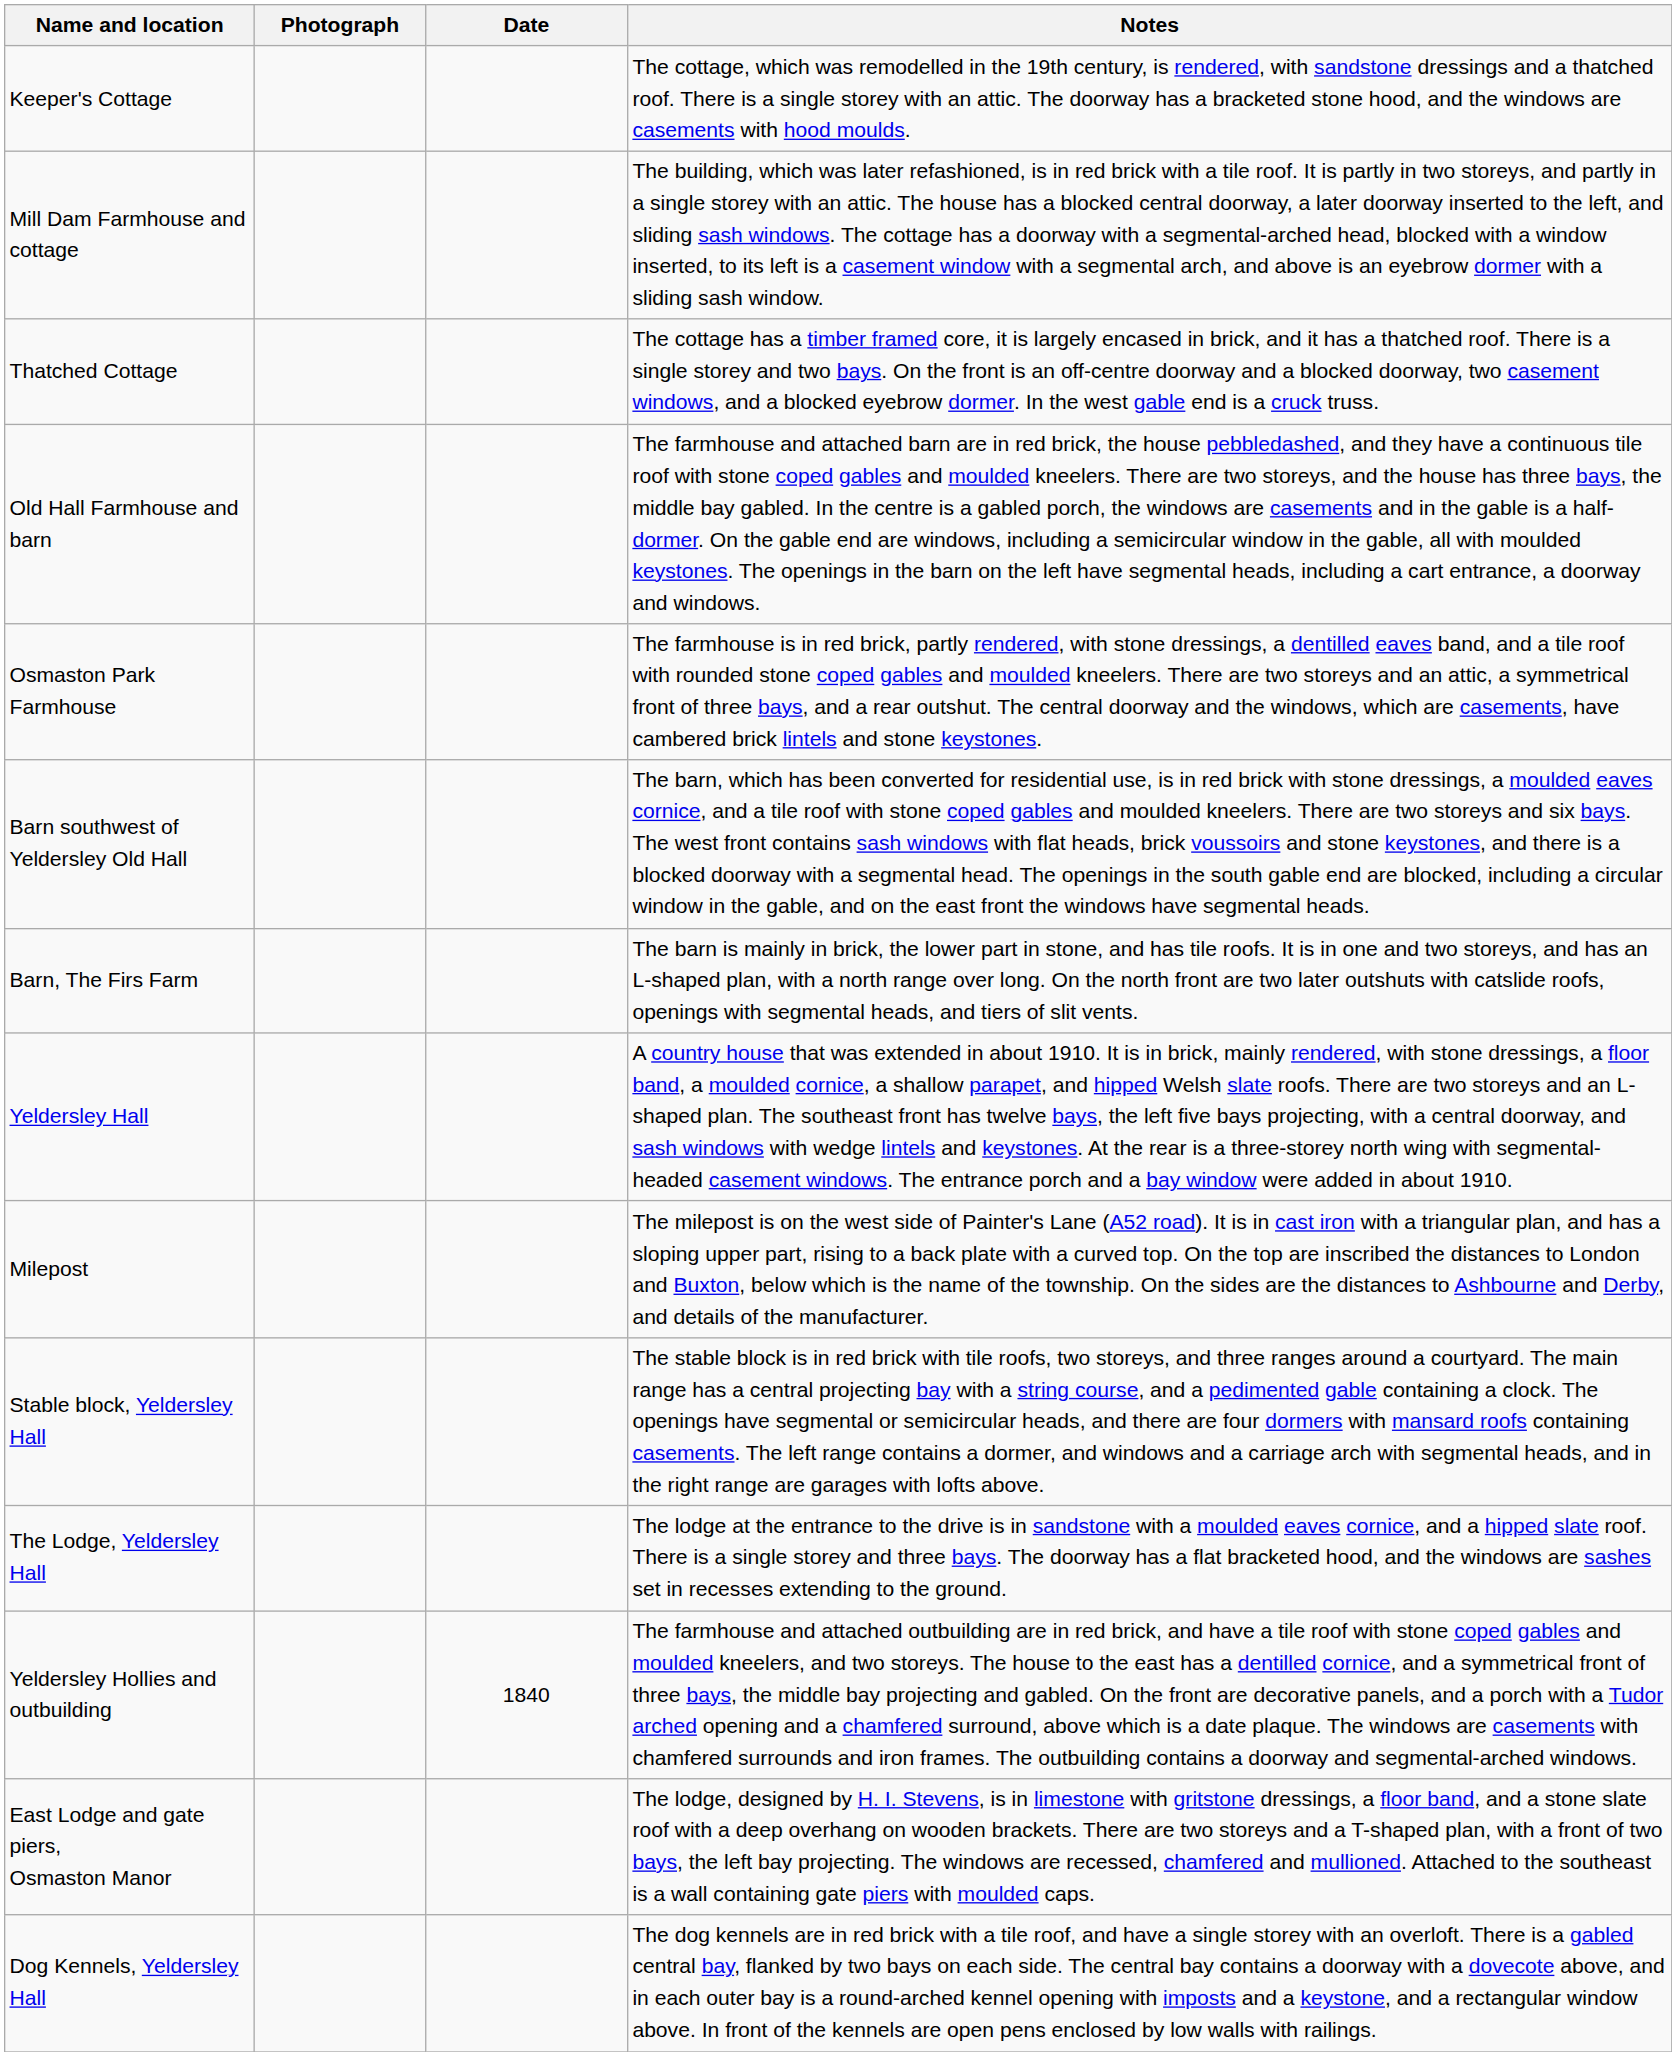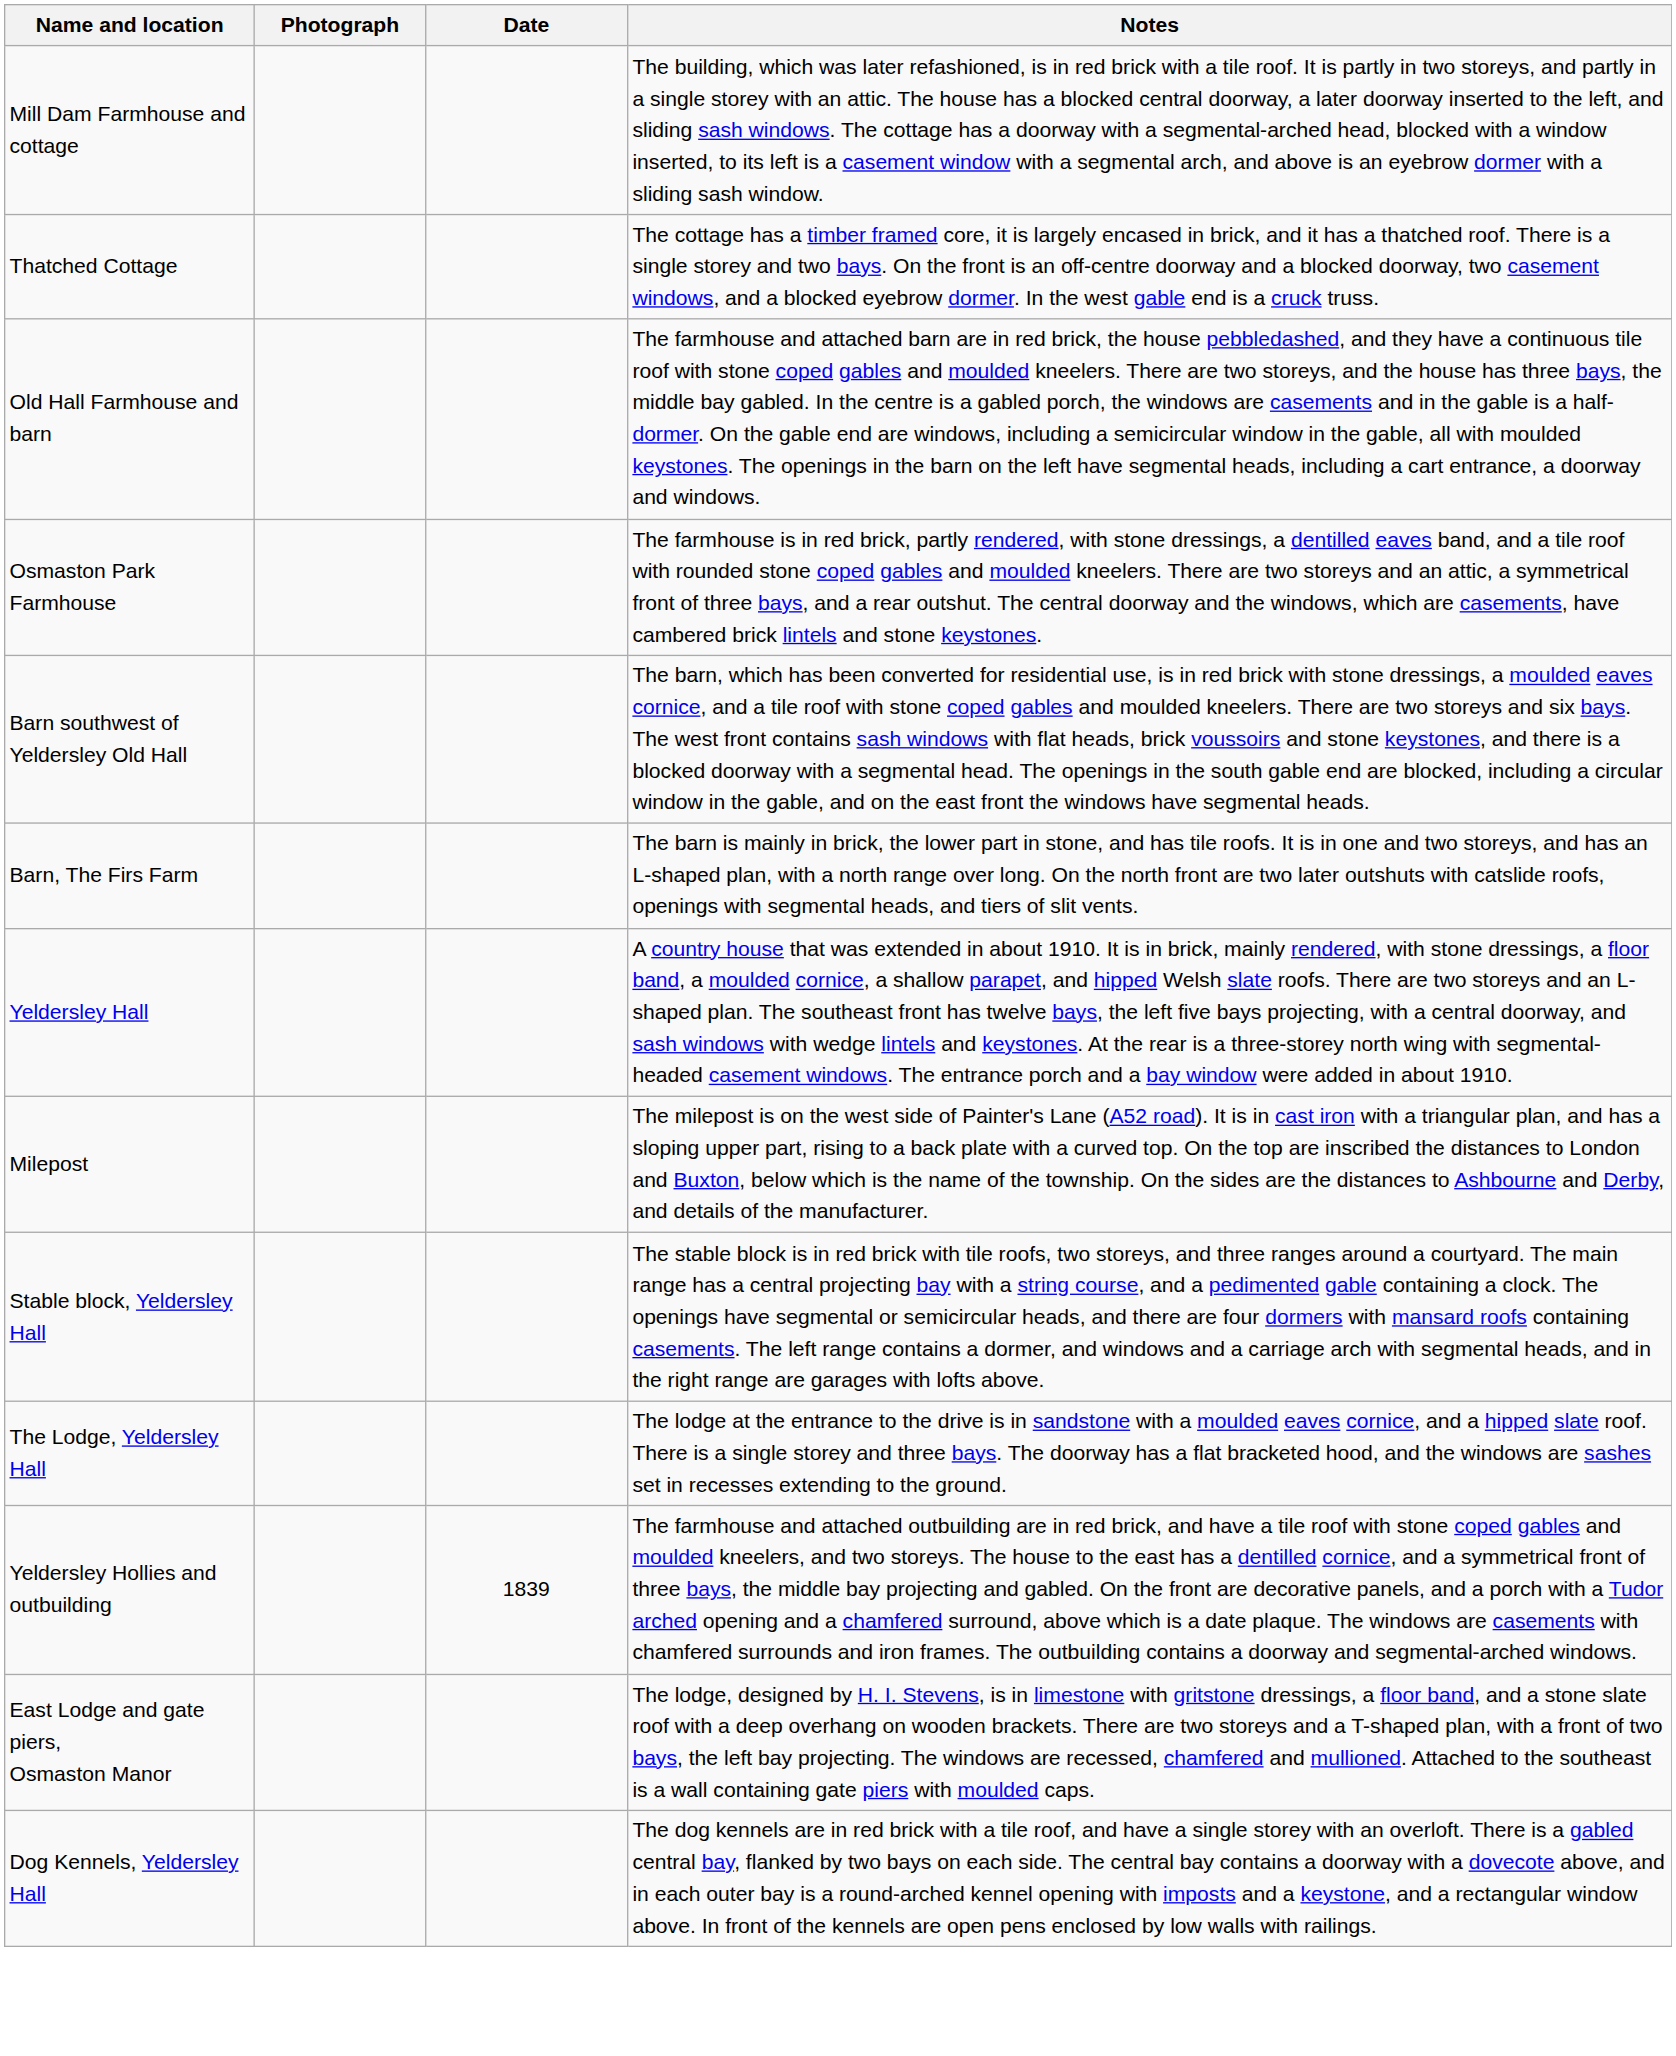- row: (91, 98)
(526, 1694) 1840 -> (526, 1589) 1839
